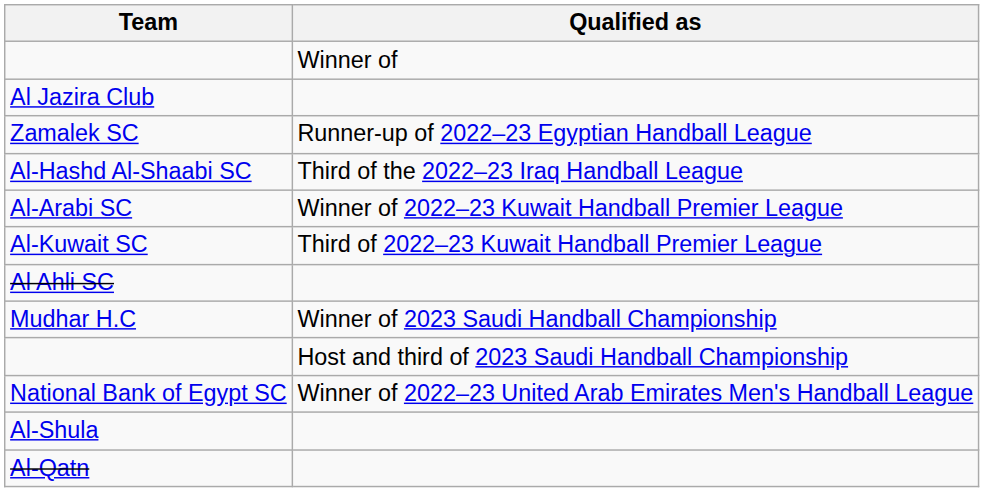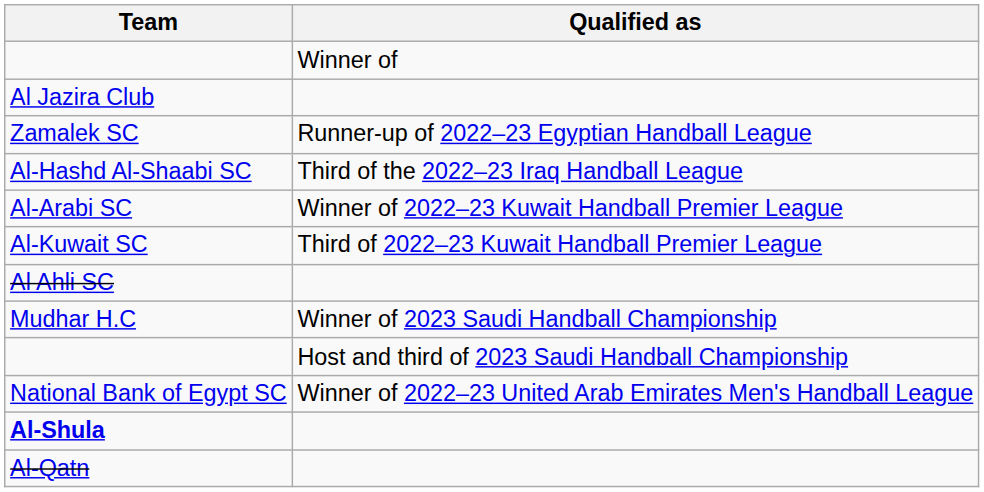(54, 430) normal -> (57, 430) bold
